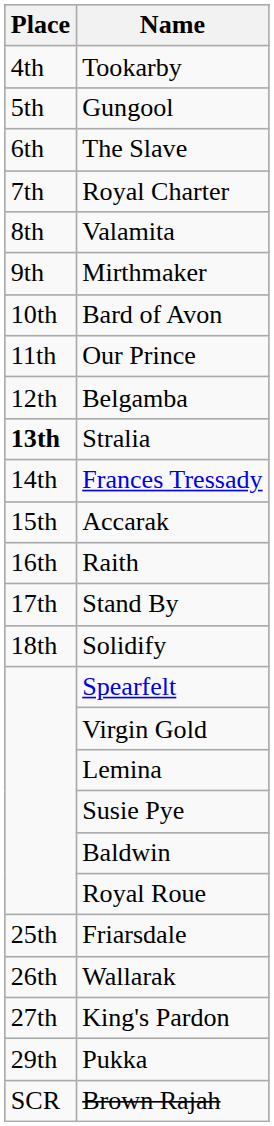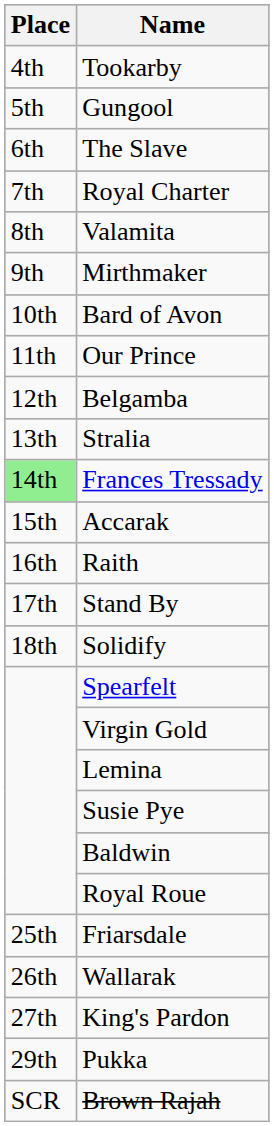(35, 438) bold -> (34, 438) normal
(34, 480) no background -> (34, 480) lightgreen background
